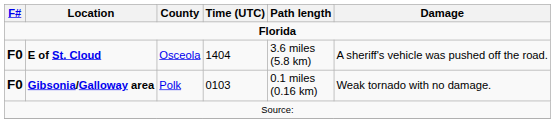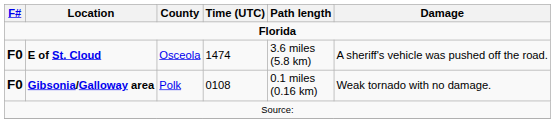(218, 55) 1404 -> (218, 55) 1474
(218, 85) 0103 -> (218, 85) 0108
